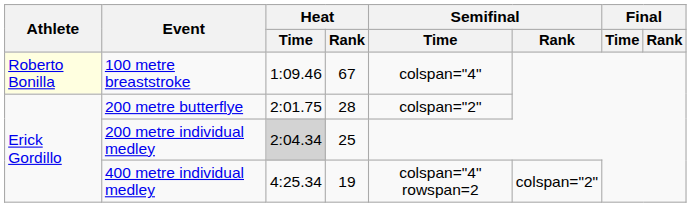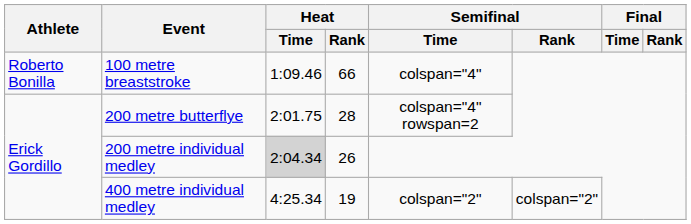(36, 74) lightyellow background -> (36, 74) no background
(347, 74) 67 -> (347, 74) 66
(440, 107) colspan="2" -> (440, 115) colspan="4" rowspan=2
(347, 140) 25 -> (347, 157) 26
(440, 182) colspan="4" rowspan=2 -> (440, 199) colspan="2"
